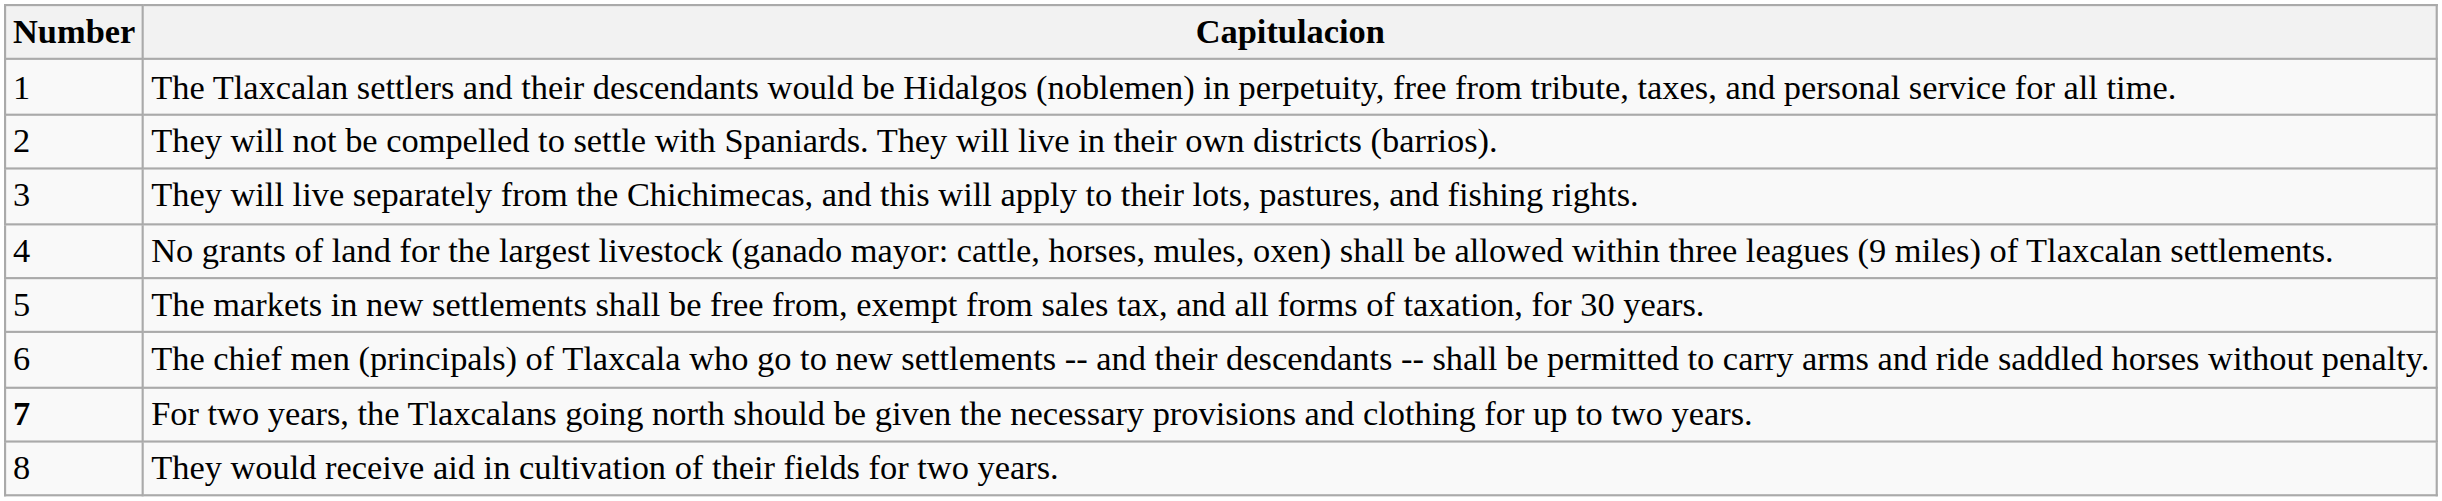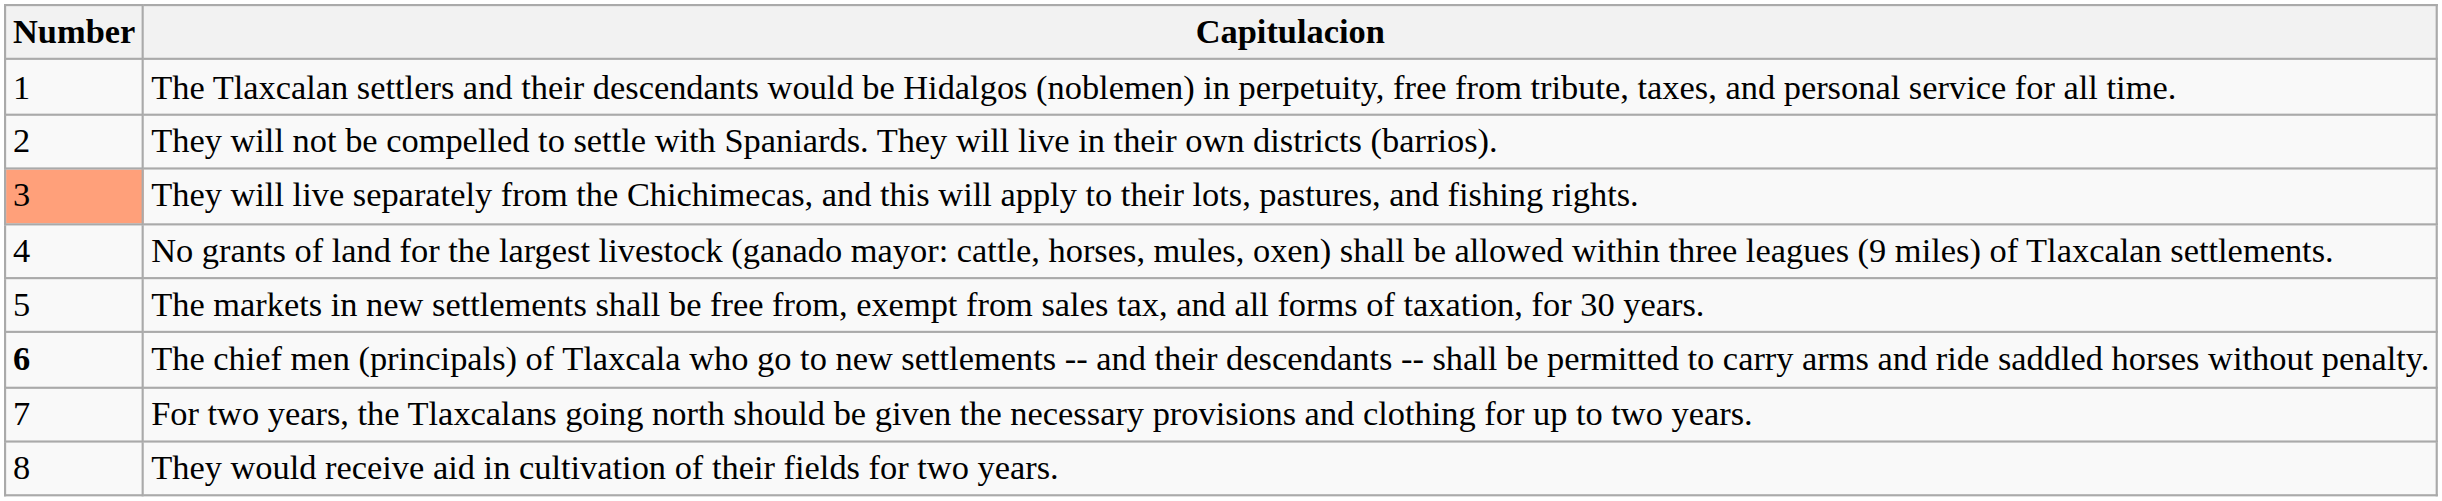(22, 195) no background -> (22, 195) lightsalmon background
(22, 359) normal -> (22, 359) bold
(22, 413) bold -> (22, 413) normal
